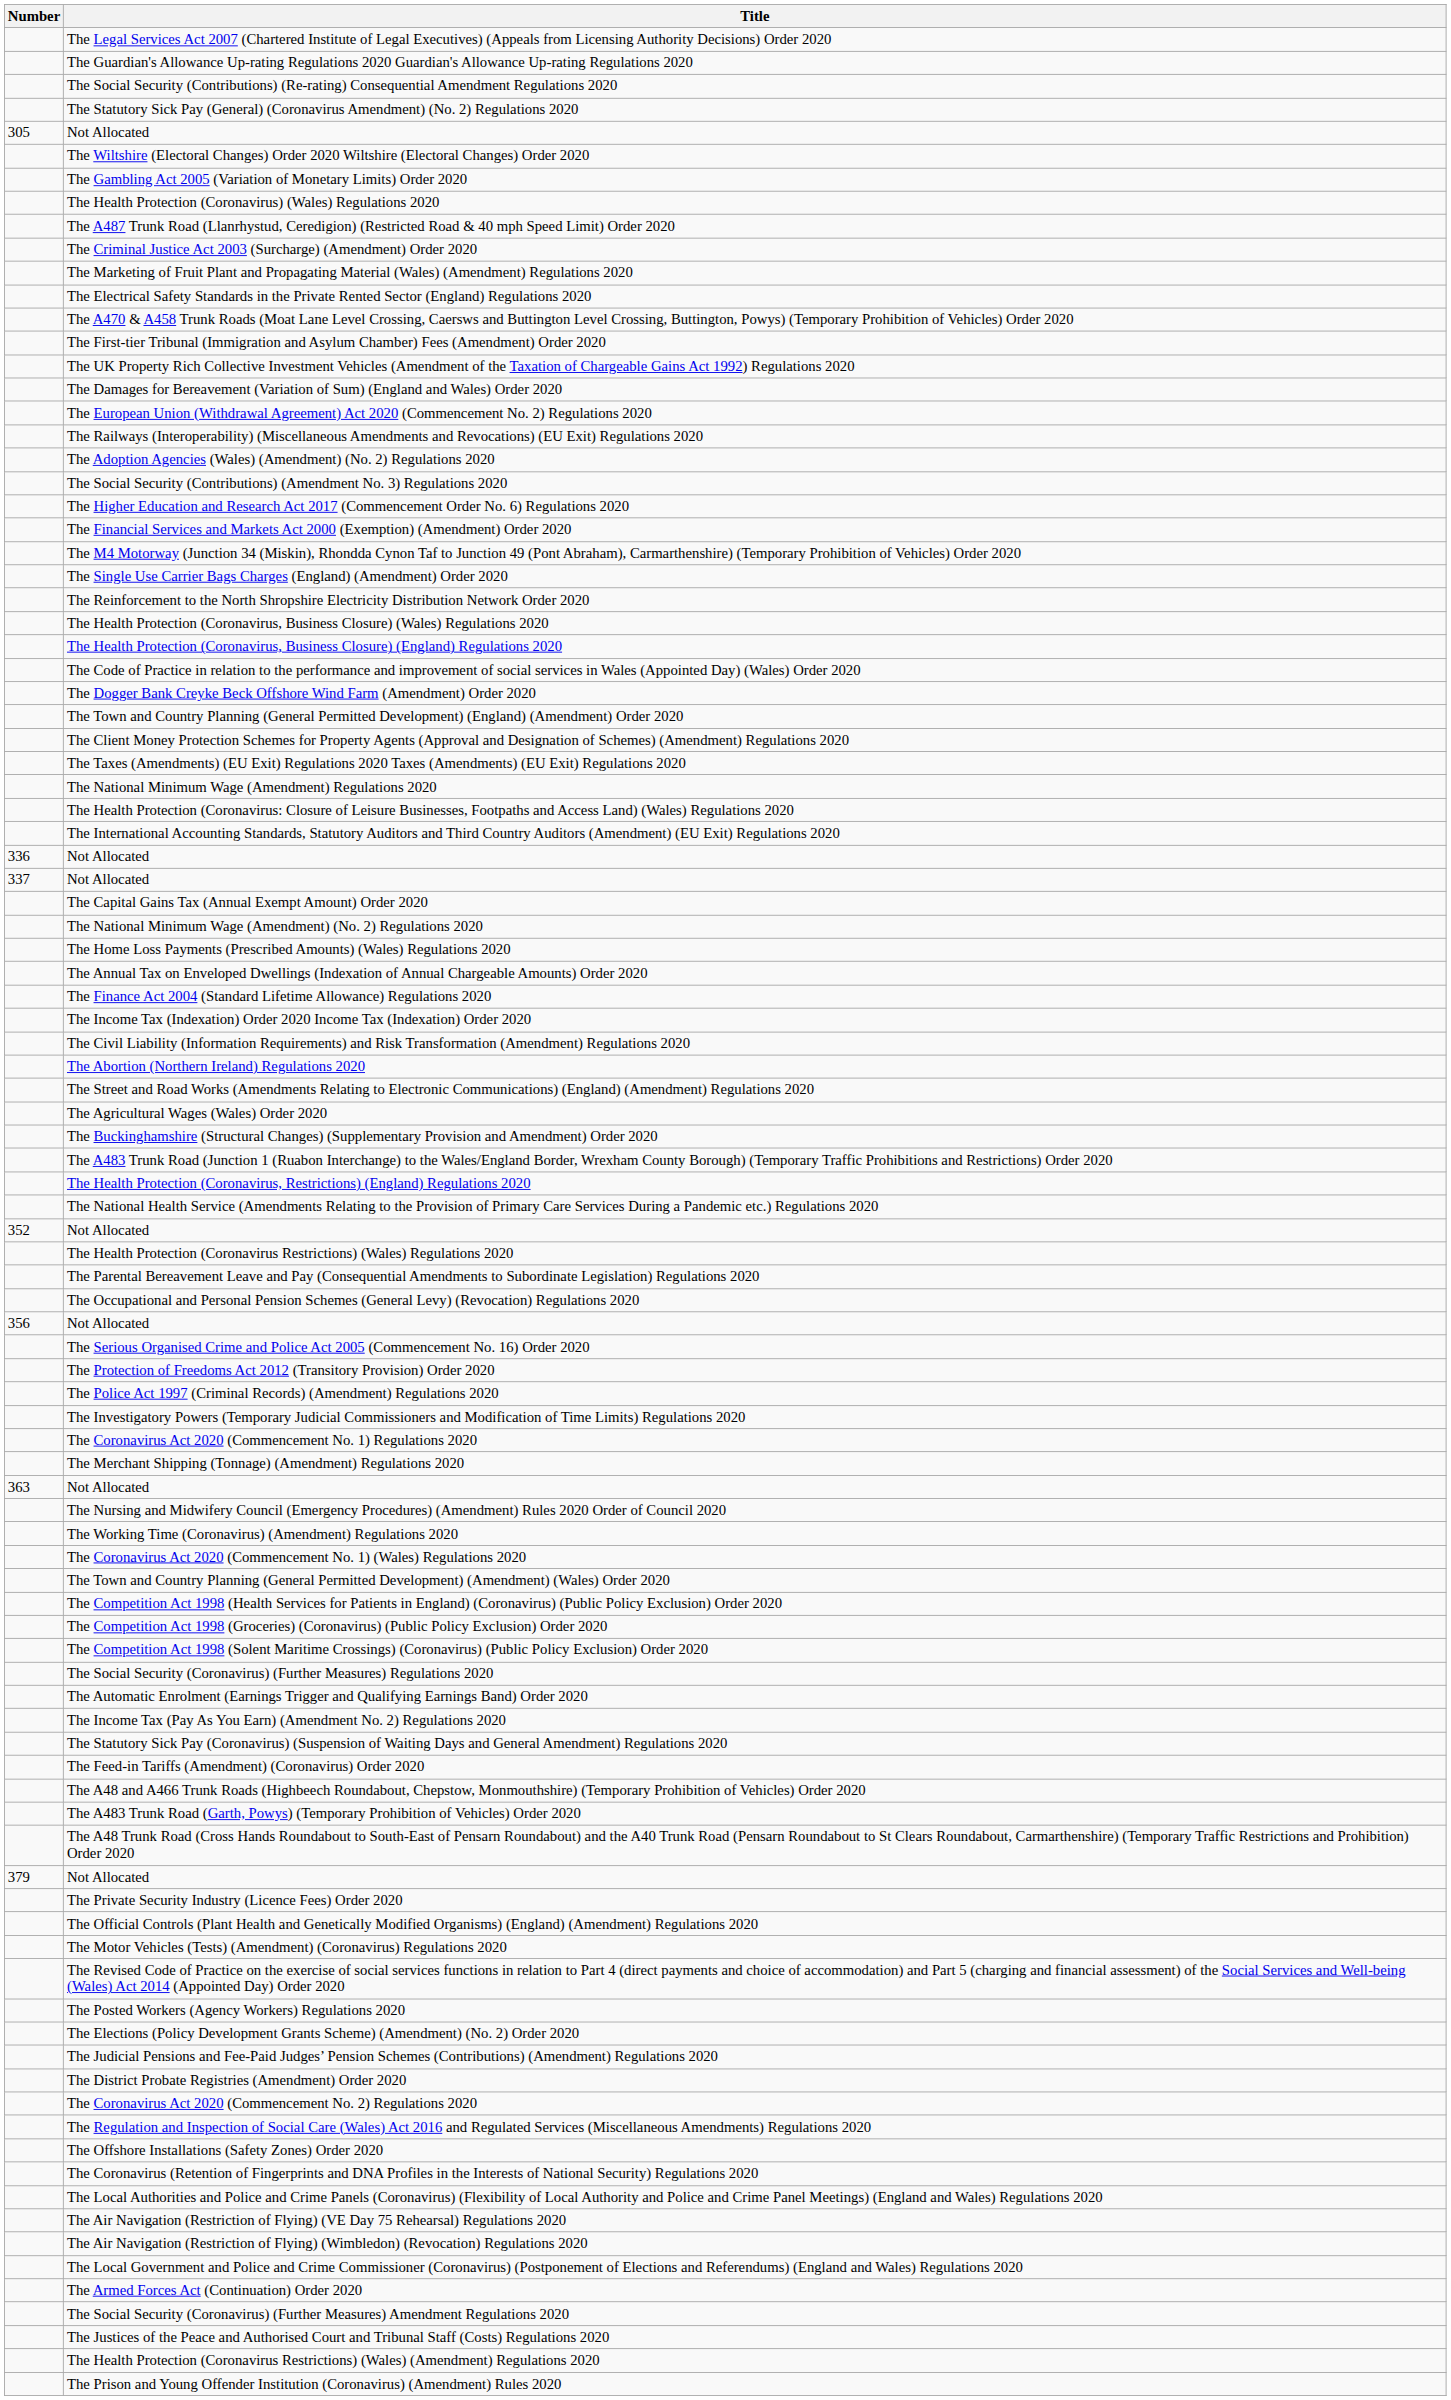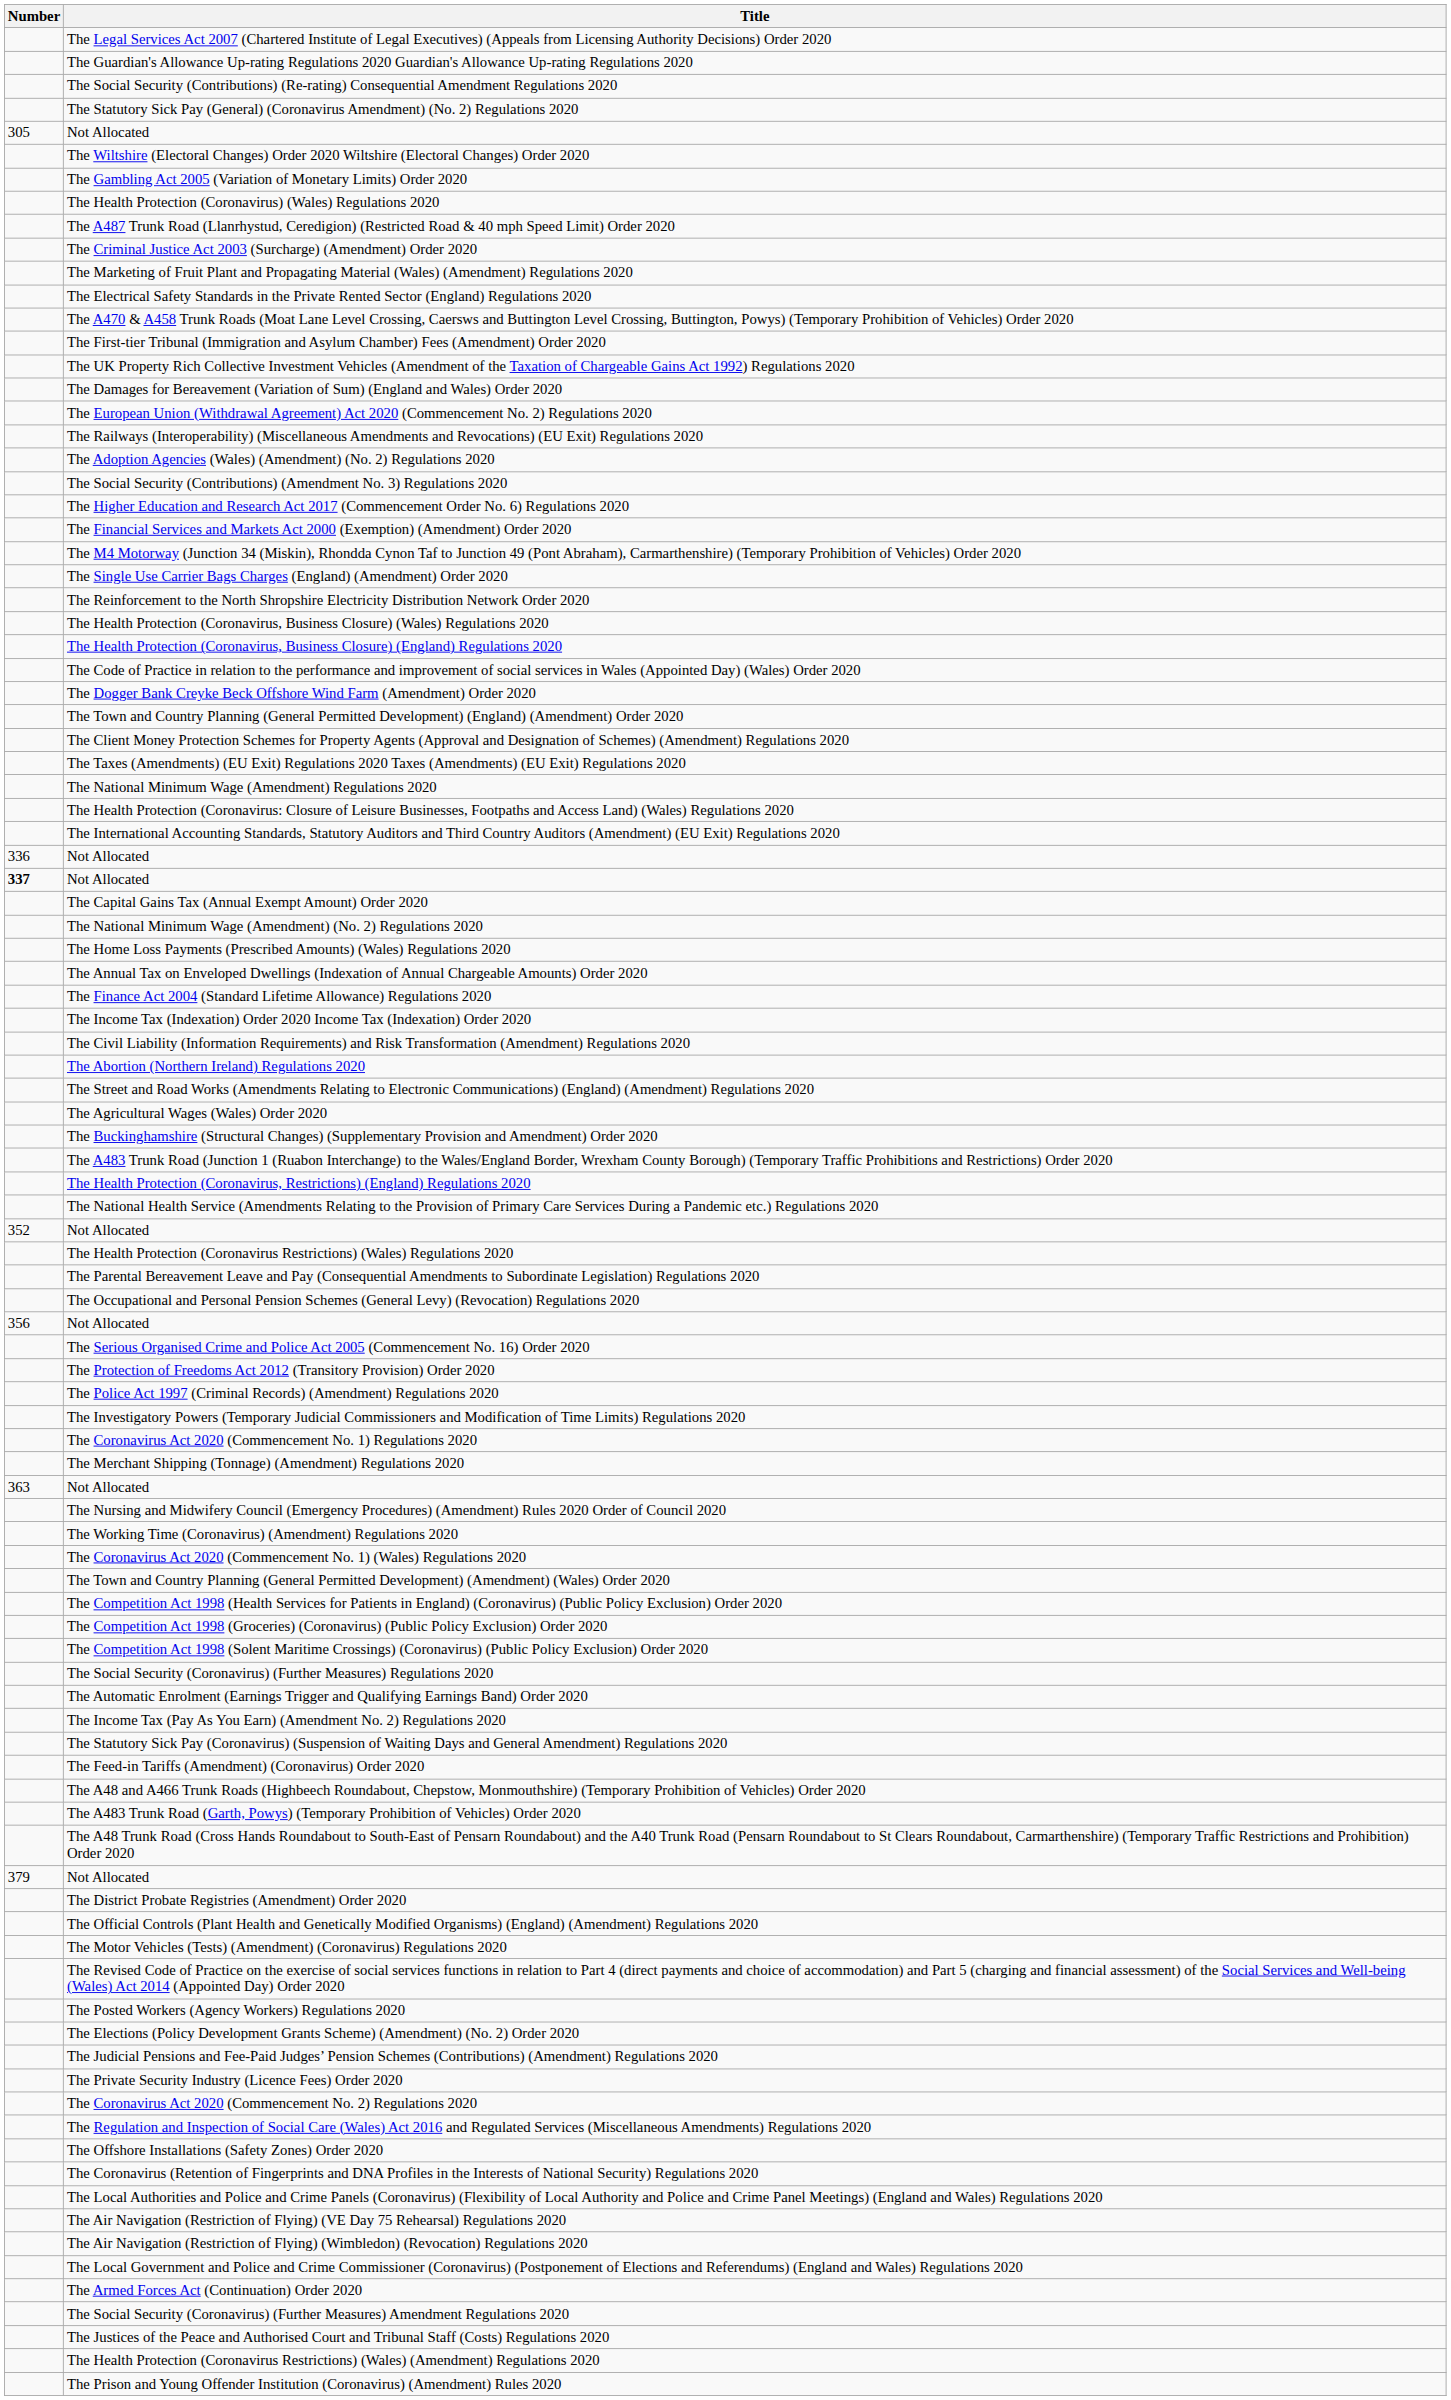(19, 879) normal -> (19, 879) bold
(235, 1900) The Private Security Industry (Licence Fees) Order 2020 -> (237, 1900) The District Probate Registries (Amendment) Order 2020
(237, 2080) The District Probate Registries (Amendment) Order 2020 -> (235, 2080) The Private Security Industry (Licence Fees) Order 2020
